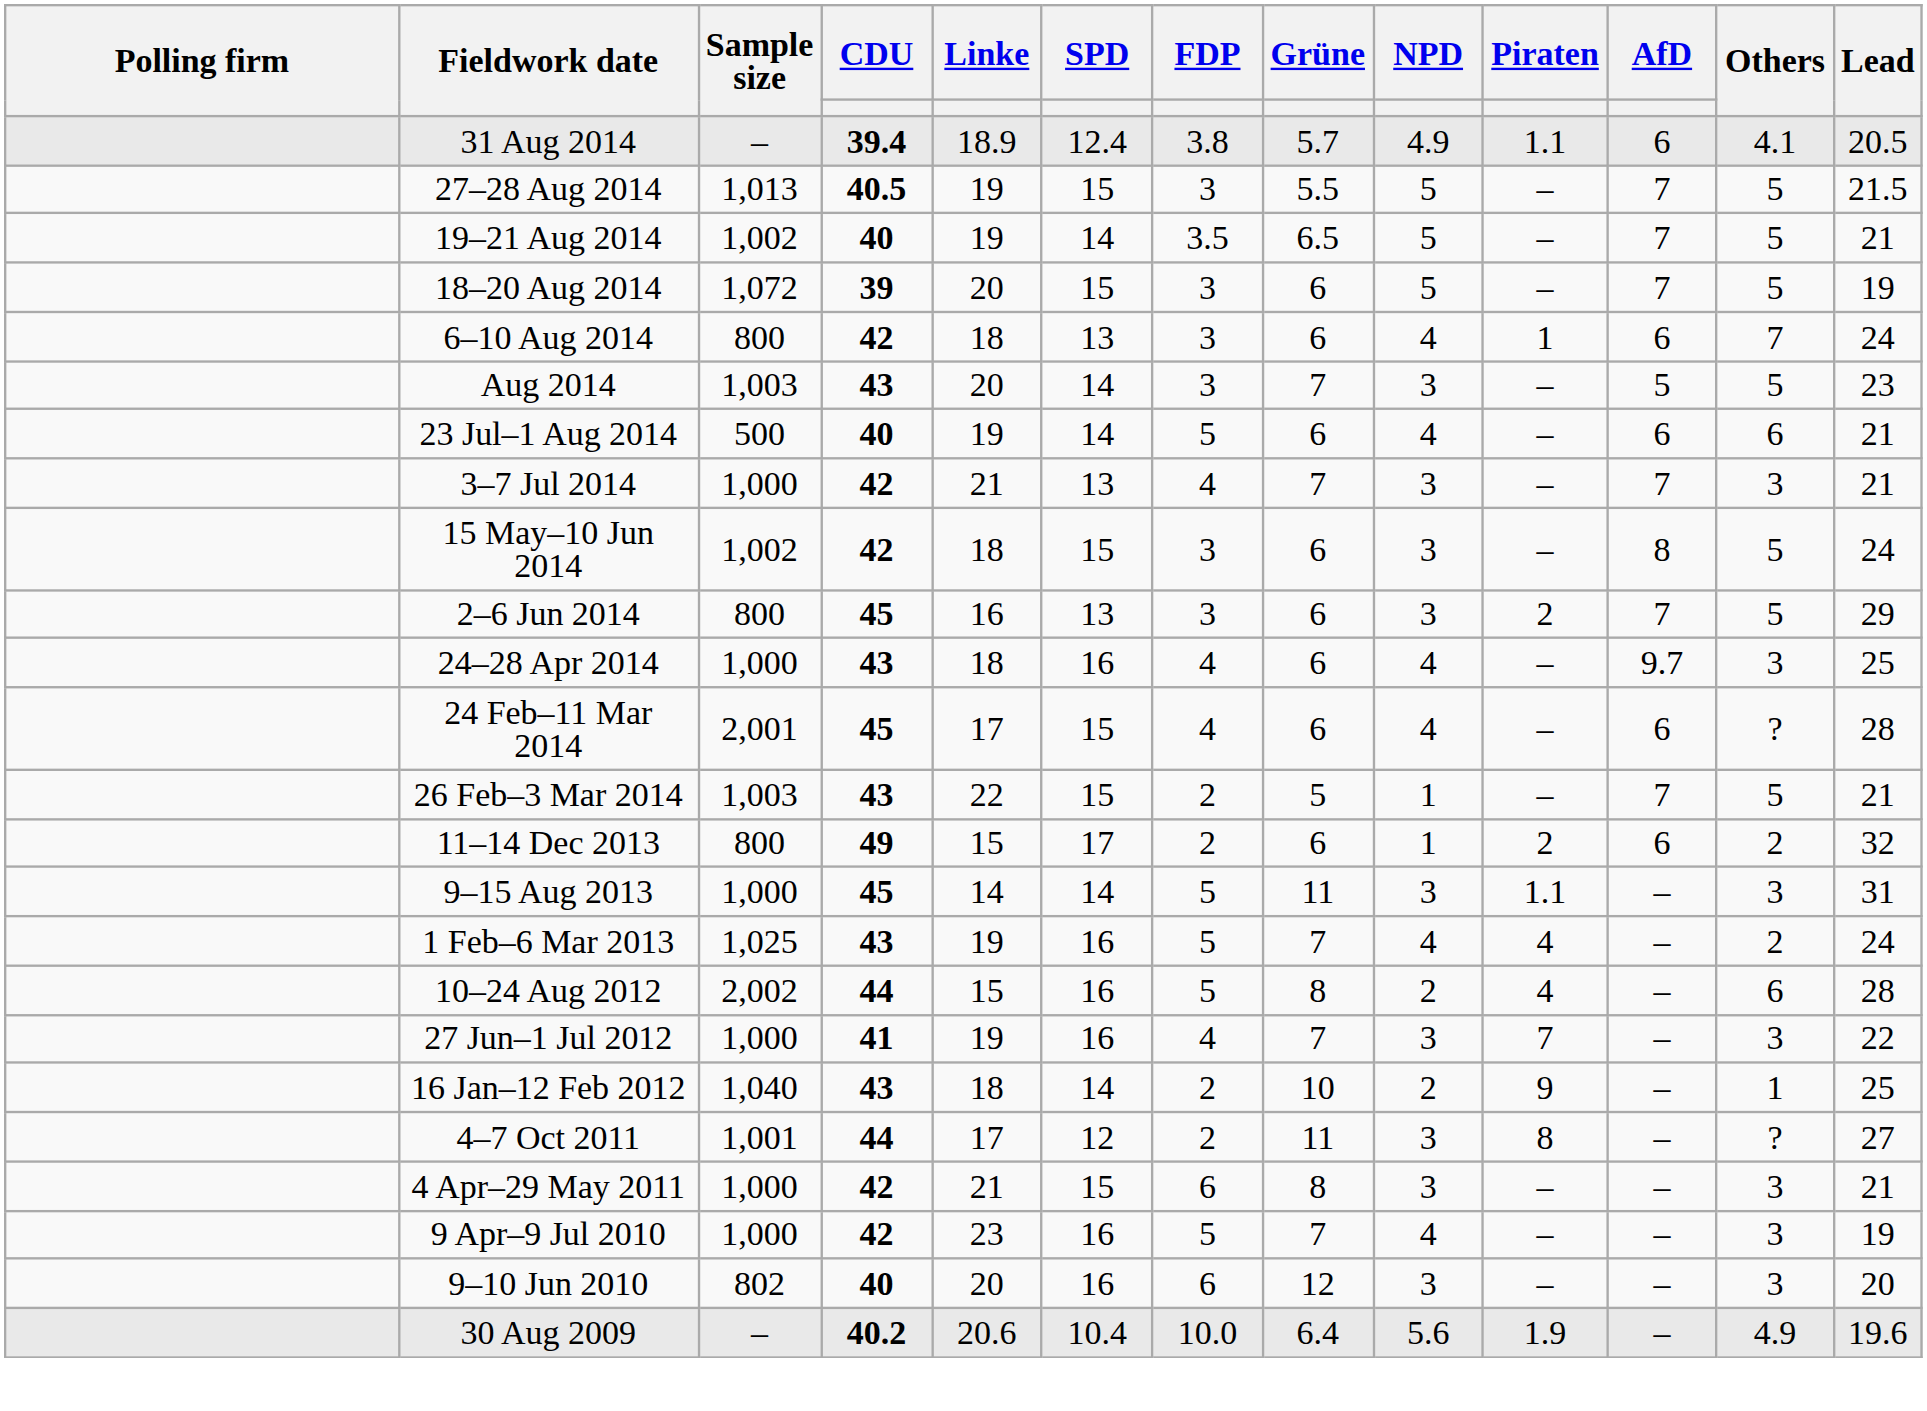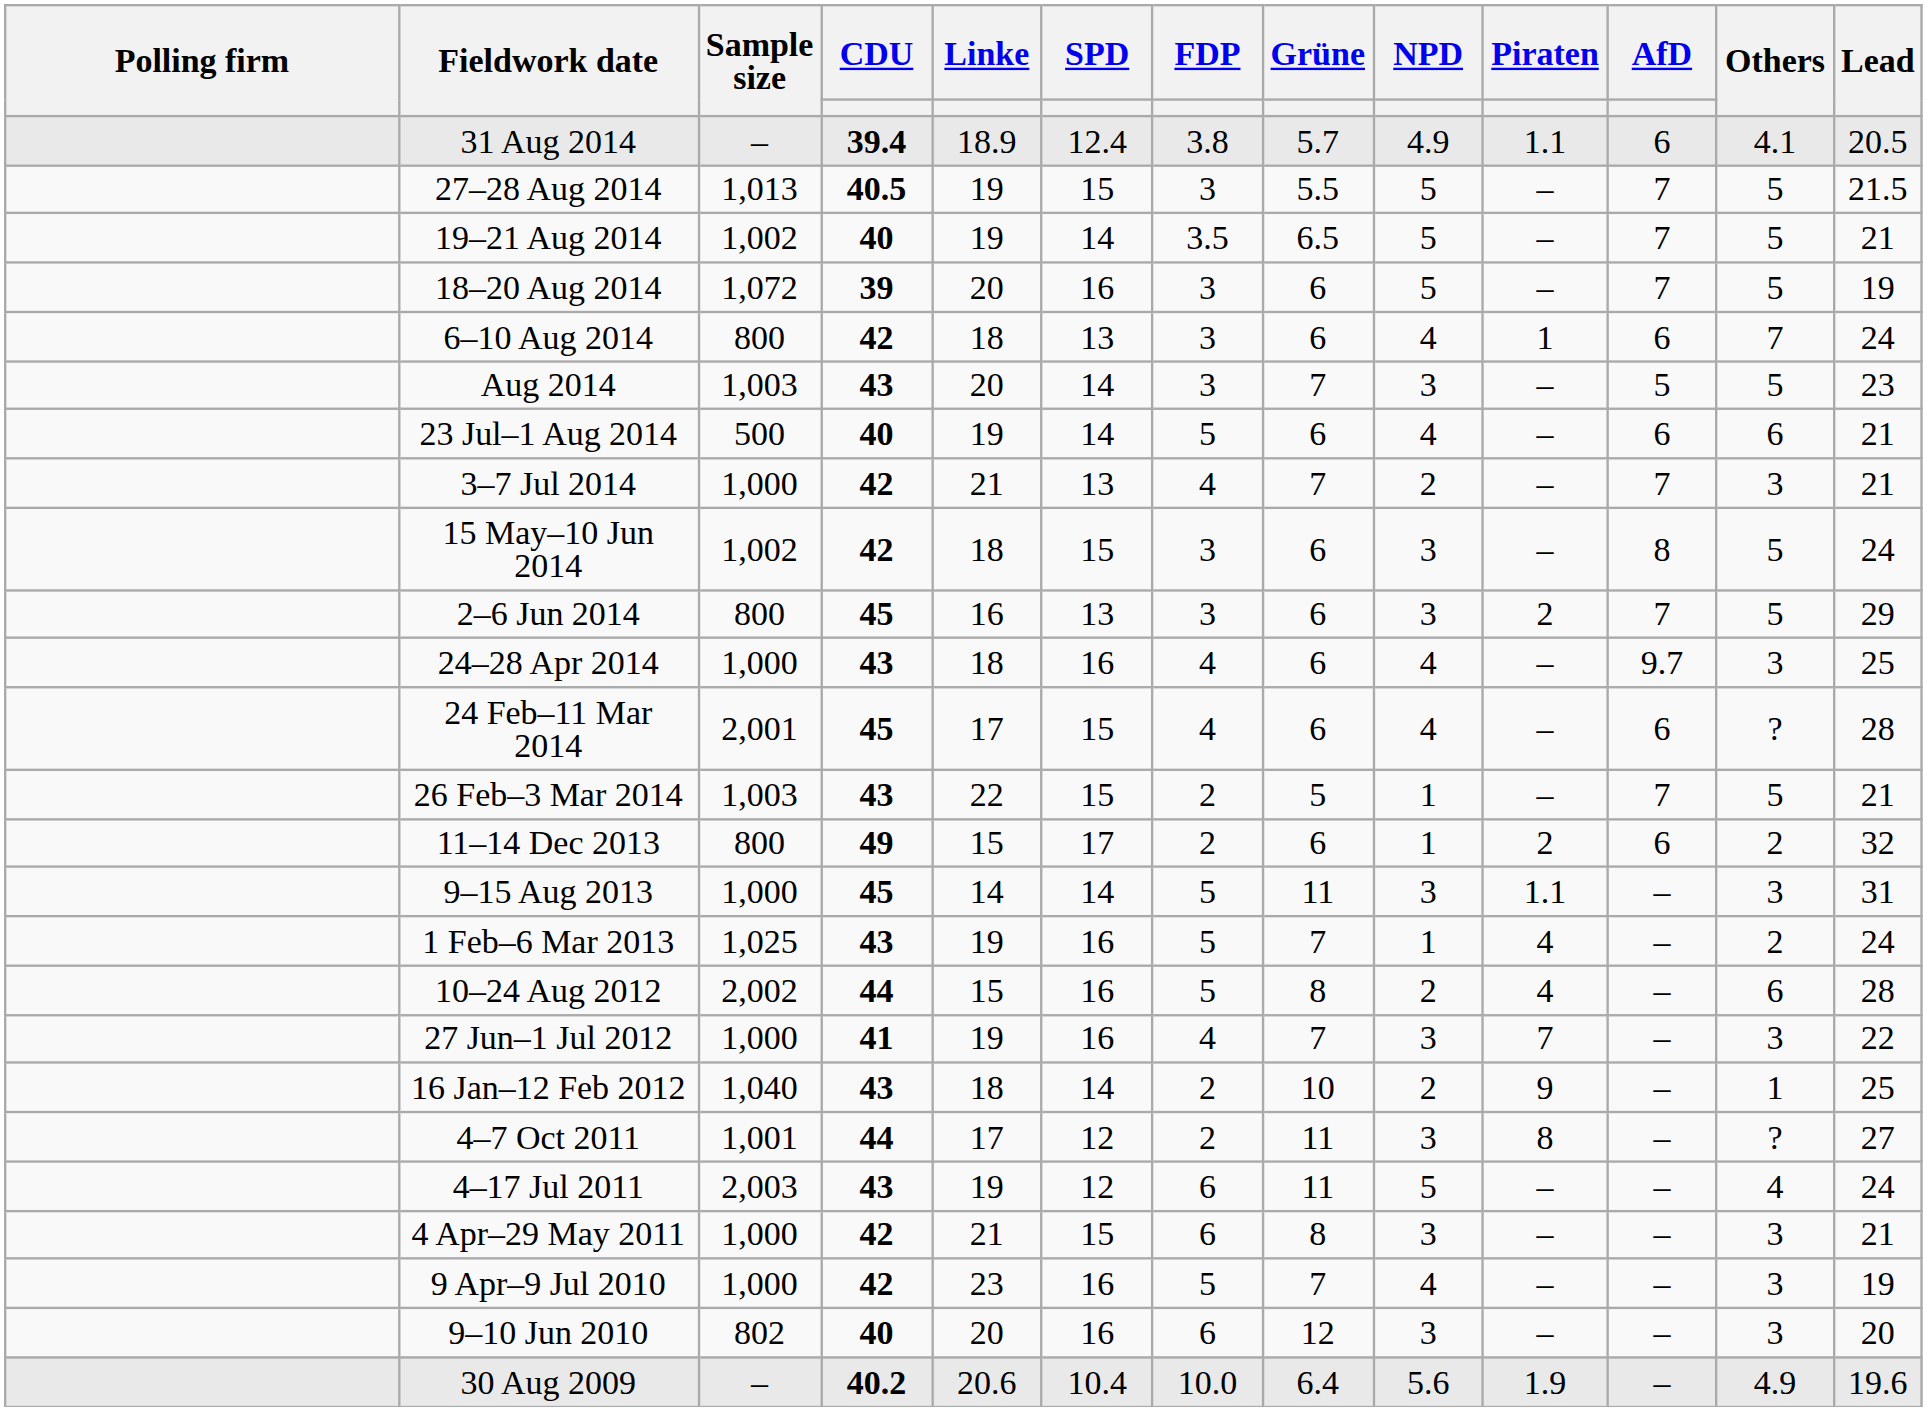(1097, 287) 15 -> (1097, 287) 16
(1428, 483) 3 -> (1428, 483) 2
(1428, 941) 4 -> (1428, 941) 1
+ row: (548, 1186)
